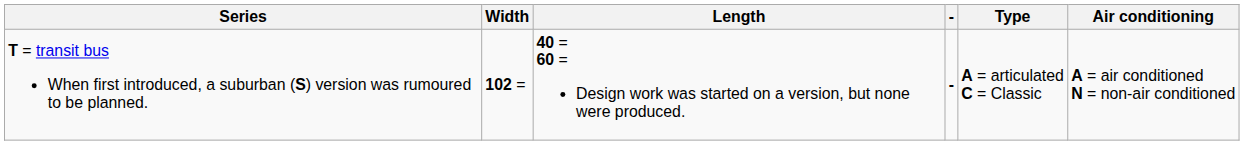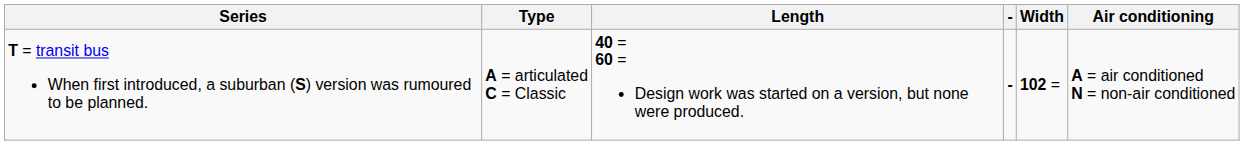columns swapped: (1013, 17) <-> (507, 17)
